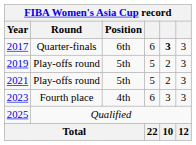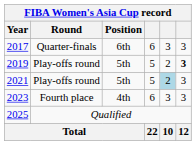(168, 47) bold -> (168, 47) normal
(183, 64) normal -> (183, 64) bold
(168, 81) no background -> (168, 81) lightblue background
